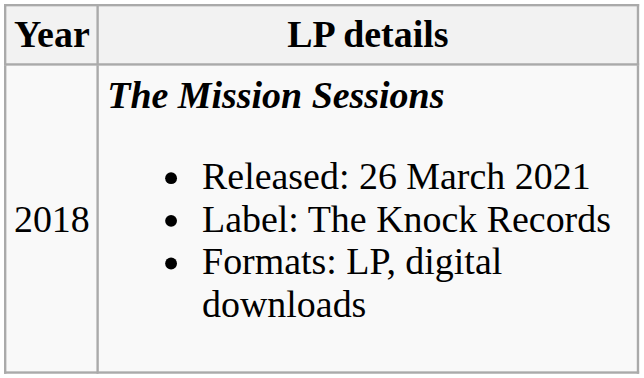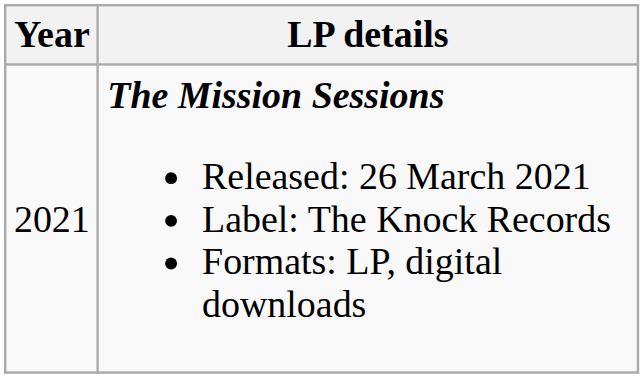(52, 217) 2018 -> (52, 217) 2021
